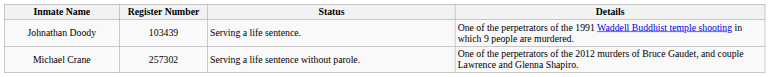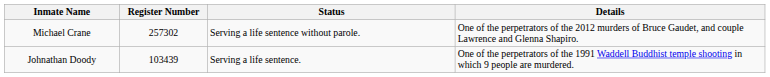rows swapped: (62, 59) <-> (62, 33)
